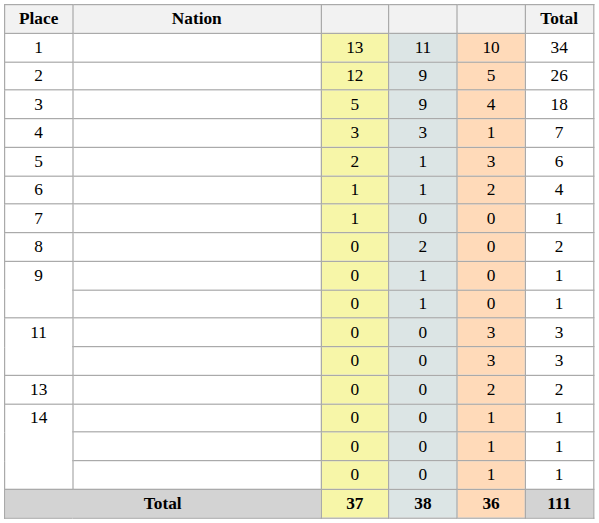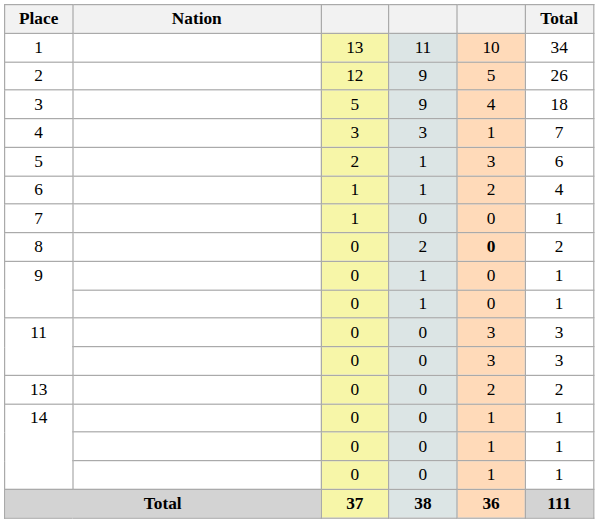(491, 247) normal -> (491, 247) bold
